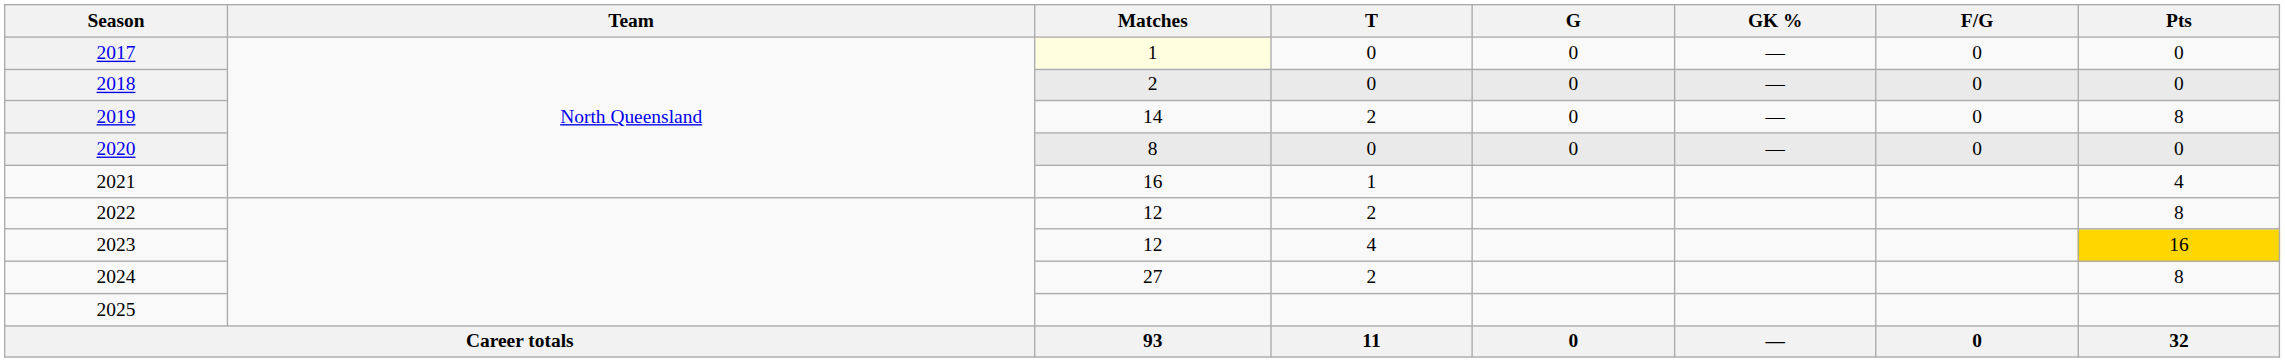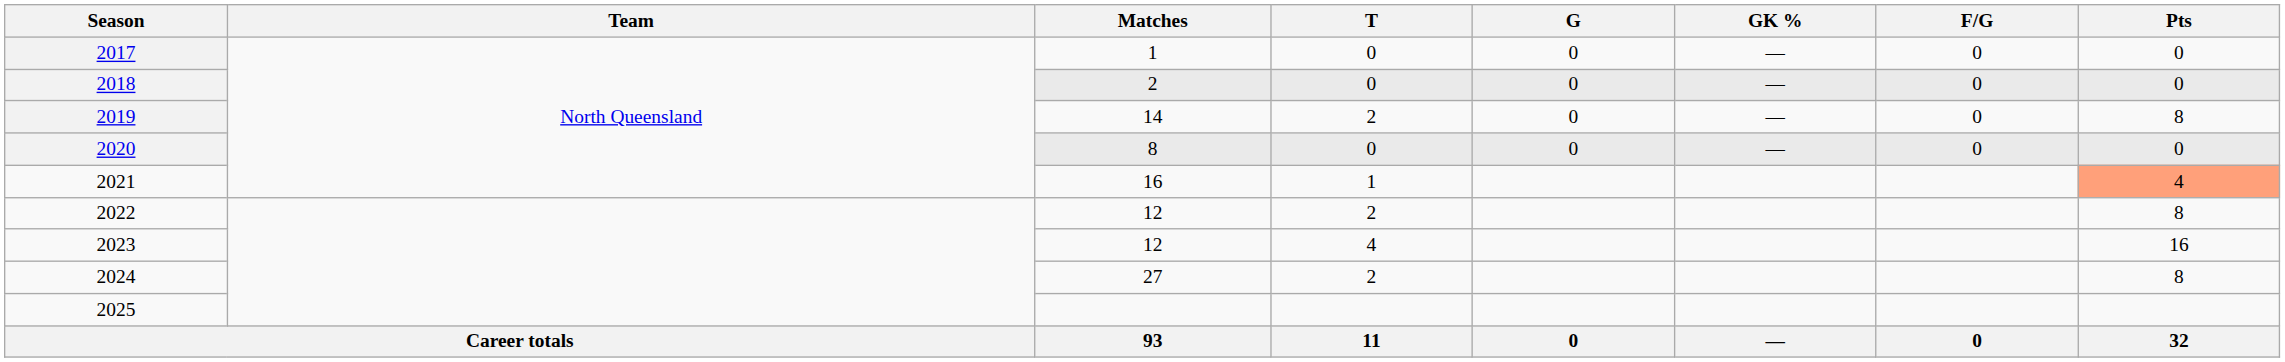(1153, 52) lightyellow background -> (1153, 52) no background
(2179, 181) no background -> (2179, 181) lightsalmon background
(2179, 245) gold background -> (2179, 245) no background
